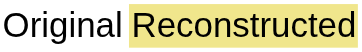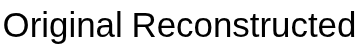(244, 25) khaki background -> (244, 25) no background
